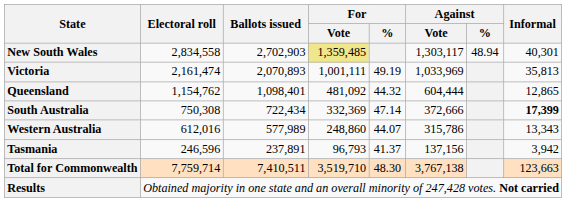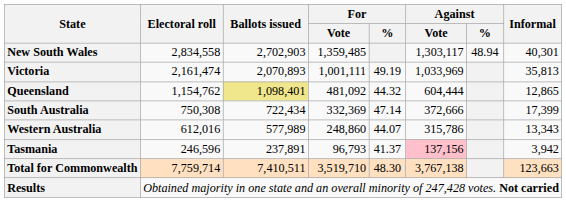(342, 52) khaki background -> (342, 52) no background
(281, 91) no background -> (281, 91) khaki background
(542, 110) bold -> (542, 110) normal
(444, 149) no background -> (444, 149) pink background
